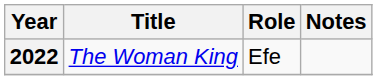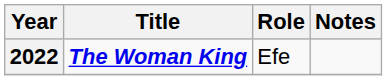(153, 56) normal -> (158, 56) bold
